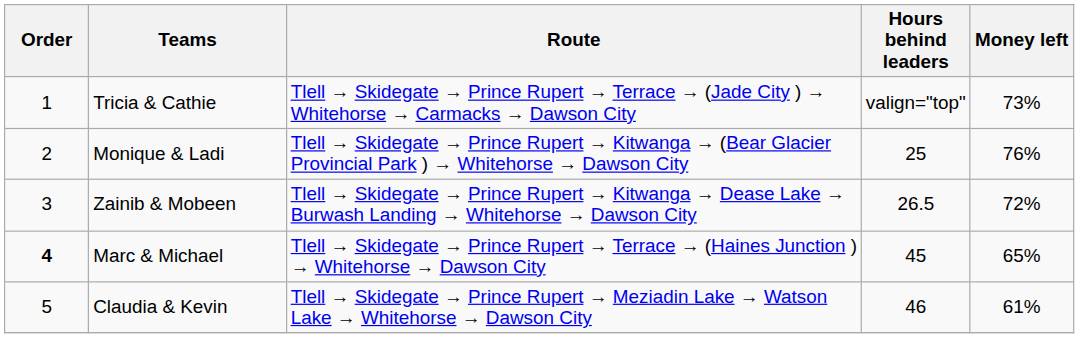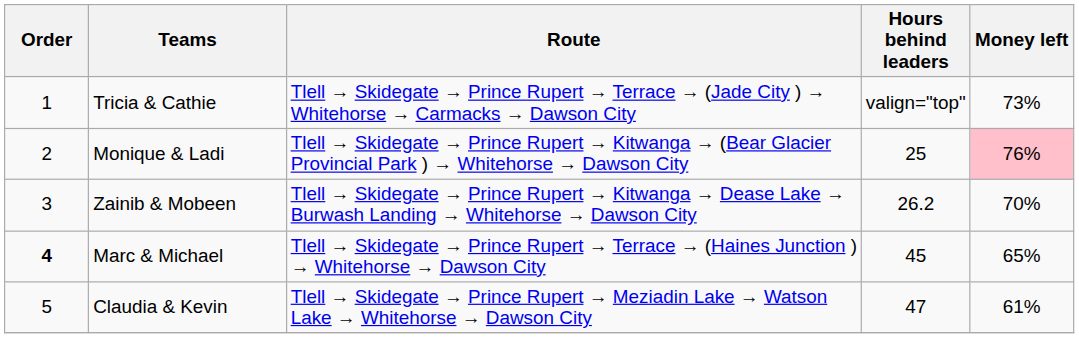(1022, 153) no background -> (1022, 153) pink background
(916, 204) 26.5 -> (916, 204) 26.2
(1022, 204) 72% -> (1022, 204) 70%
(916, 307) 46 -> (916, 307) 47
